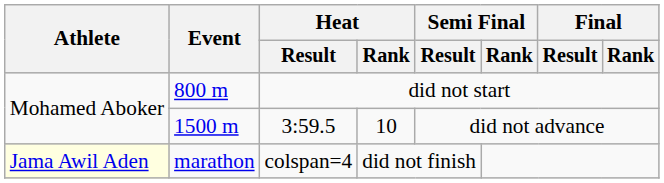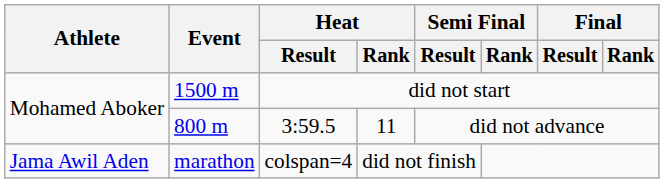(201, 90) 800 m -> (206, 90) 1500 m
(206, 126) 1500 m -> (201, 126) 800 m
(386, 126) 10 -> (386, 126) 11
(79, 161) lightyellow background -> (79, 161) no background
